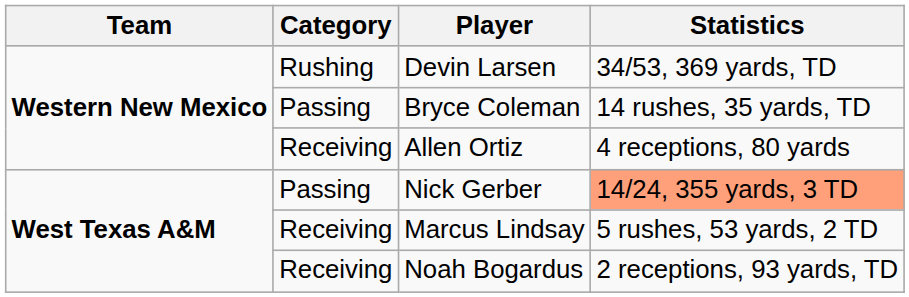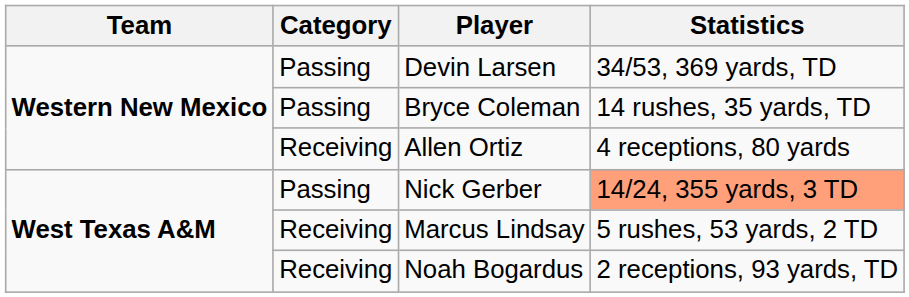(326, 66) Rushing -> (325, 66) Passing
